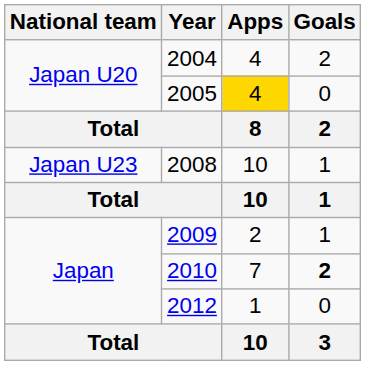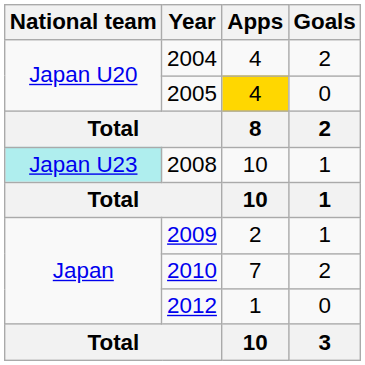(83, 164) no background -> (83, 164) paleturquoise background
(325, 270) bold -> (325, 270) normal
